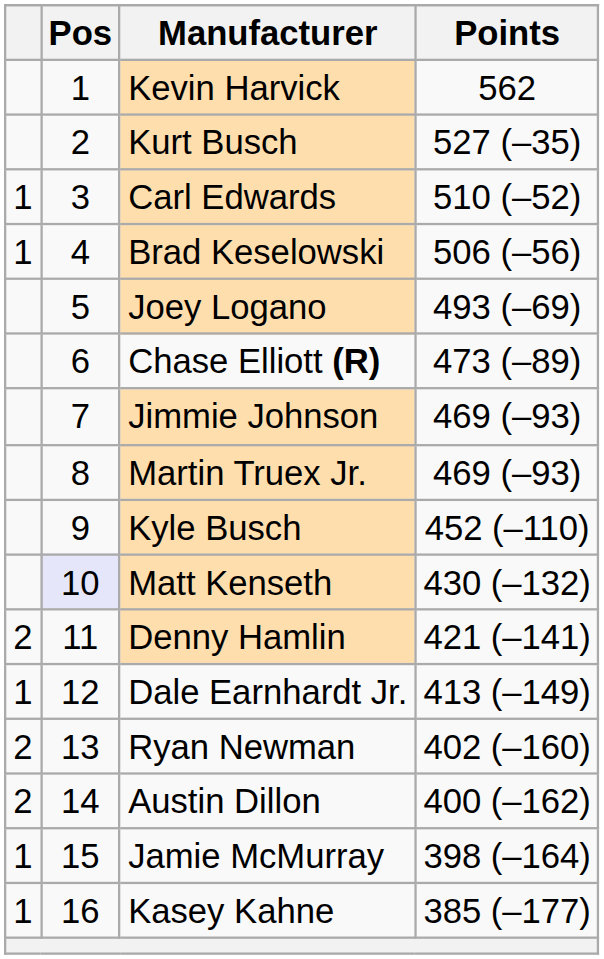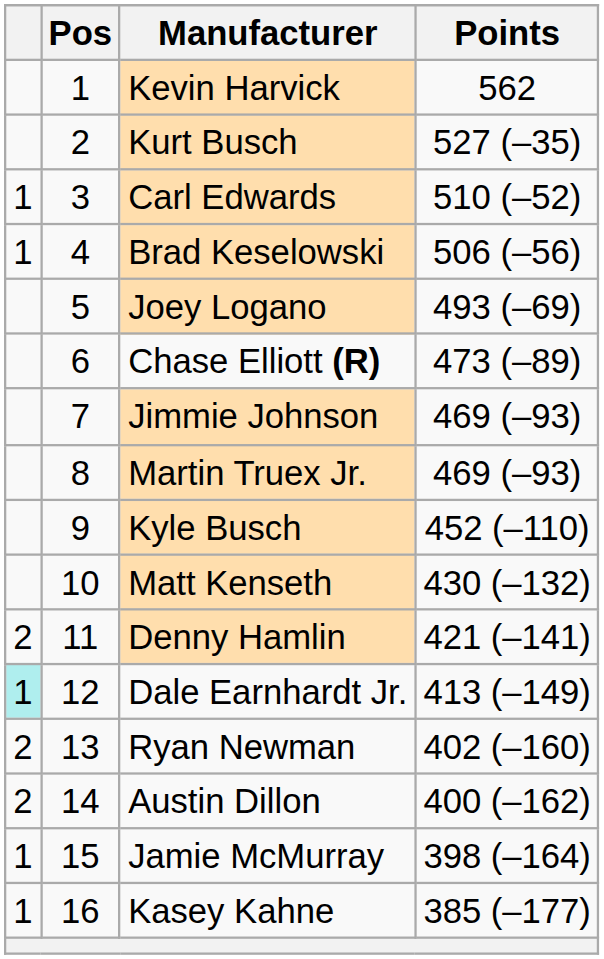(80, 581) lavender background -> (80, 581) no background
(23, 691) no background -> (23, 691) paleturquoise background
